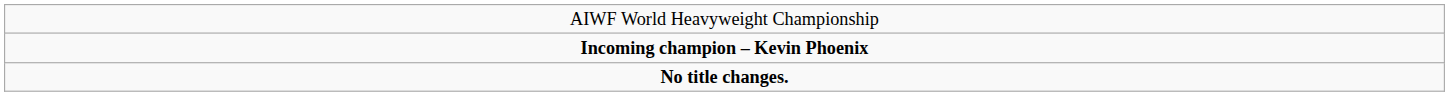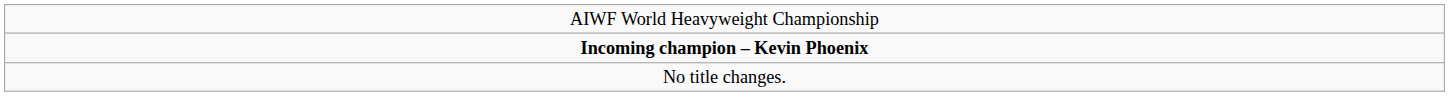(724, 76) bold -> (724, 76) normal
